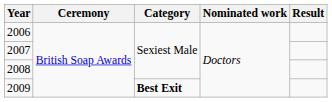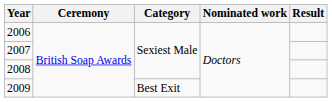(159, 87) bold -> (158, 87) normal
